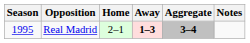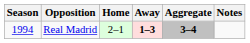(23, 30) 1995 -> (23, 30) 1994
